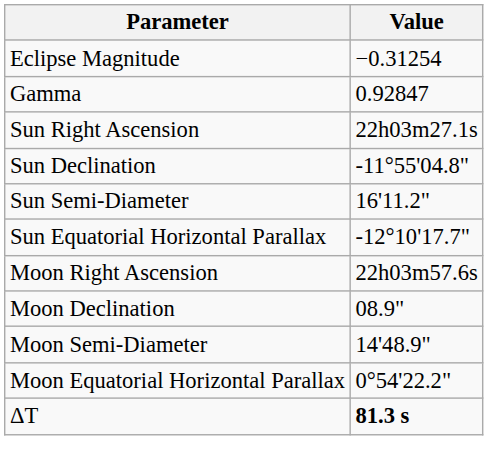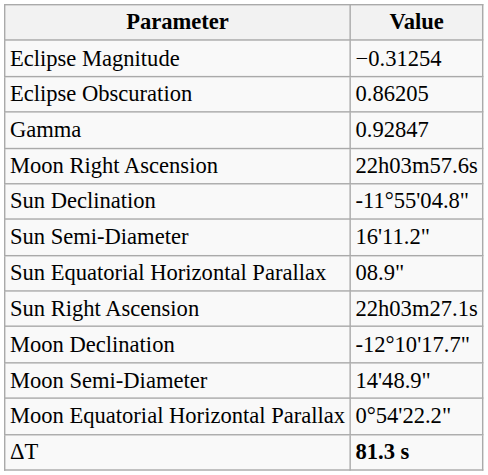+ row: (101, 93)
rows swapped: (105, 129) <-> (114, 272)
(413, 237) -12°10'17.7" -> (380, 272) 08.9"
(380, 308) 08.9" -> (413, 344) -12°10'17.7"
